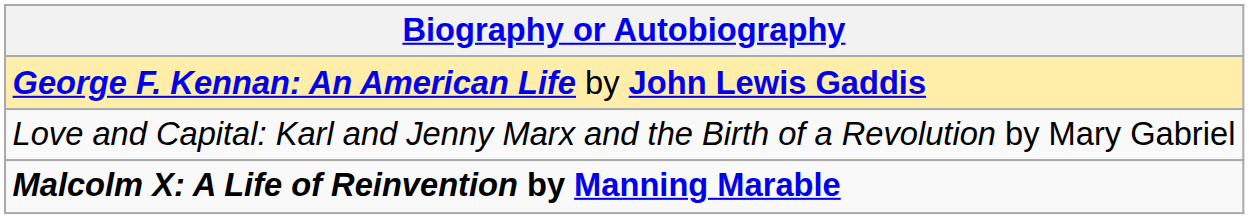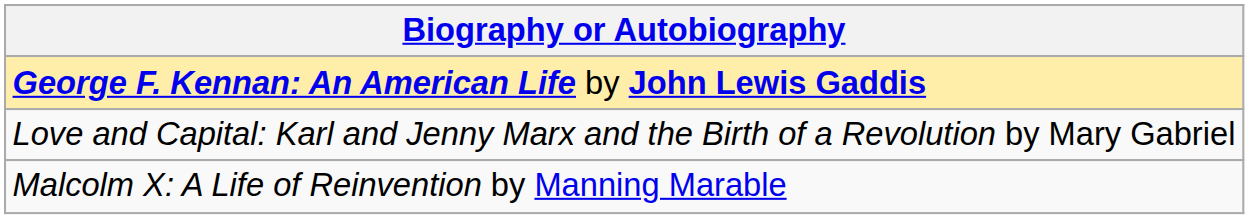(427, 185) bold -> (400, 185) normal
